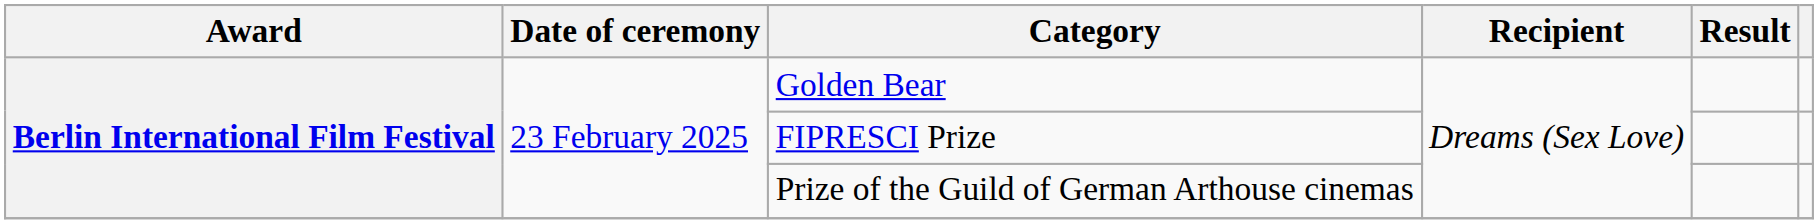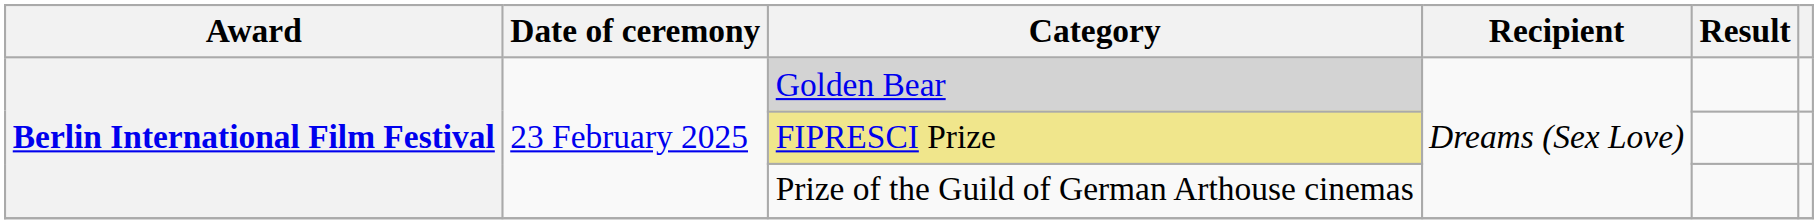(861, 84) no background -> (861, 84) lightgrey background
(886, 137) no background -> (886, 137) khaki background
